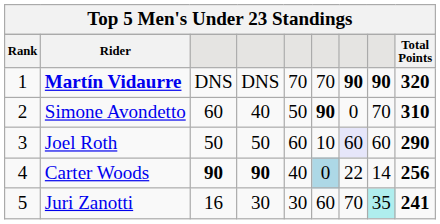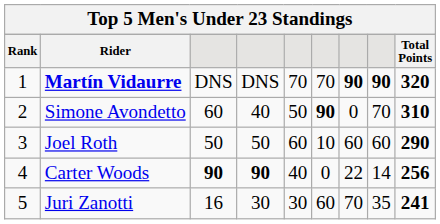(353, 142) lavender background -> (353, 142) no background
(326, 172) lightblue background -> (326, 172) no background
(381, 203) paleturquoise background -> (381, 203) no background
